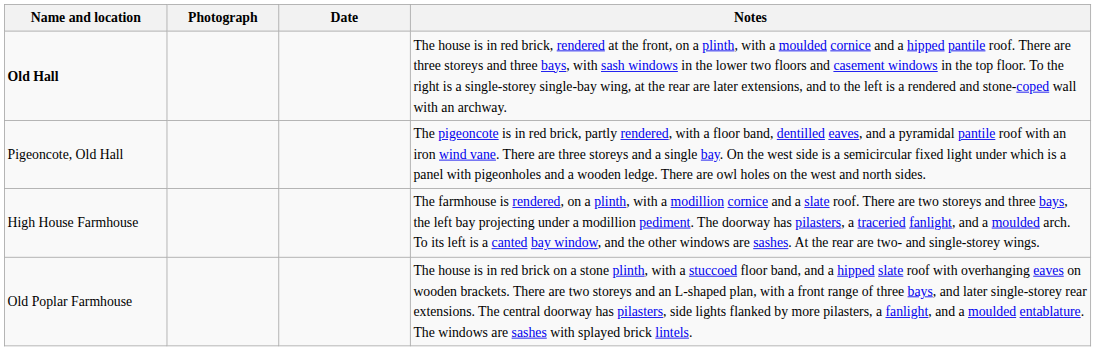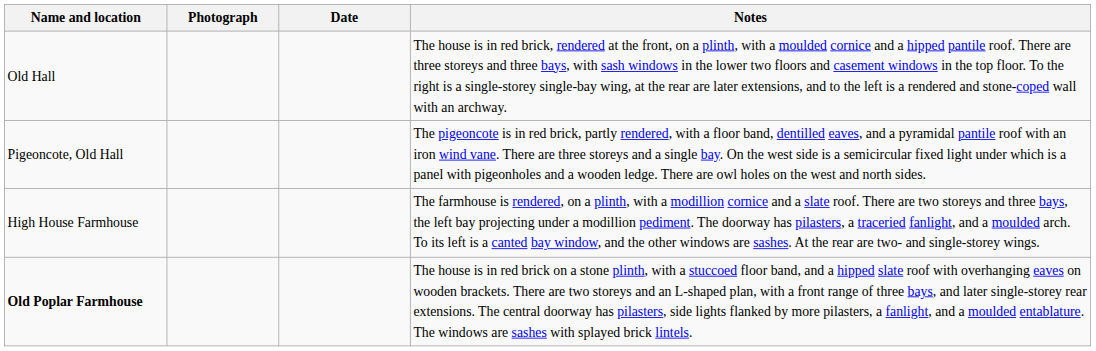(33, 75) bold -> (31, 75) normal
(70, 301) normal -> (75, 301) bold
